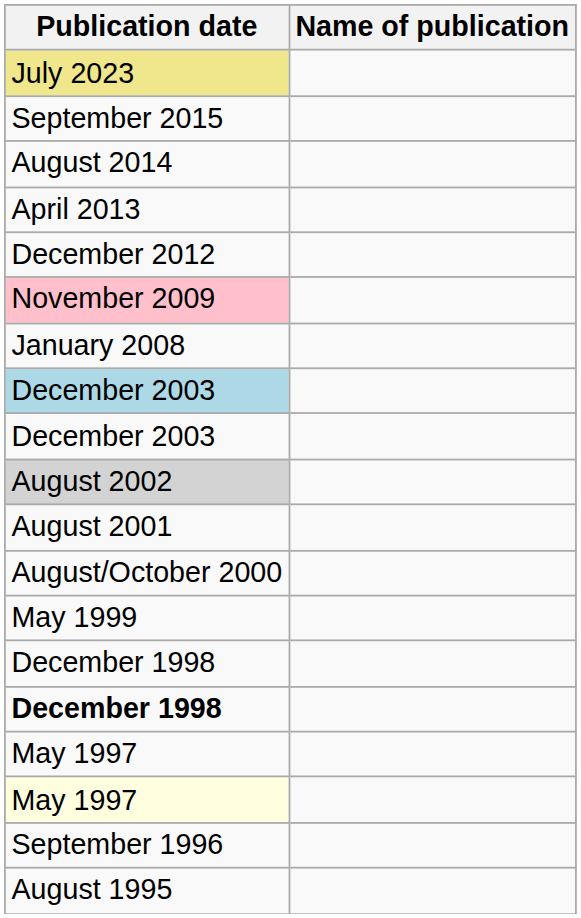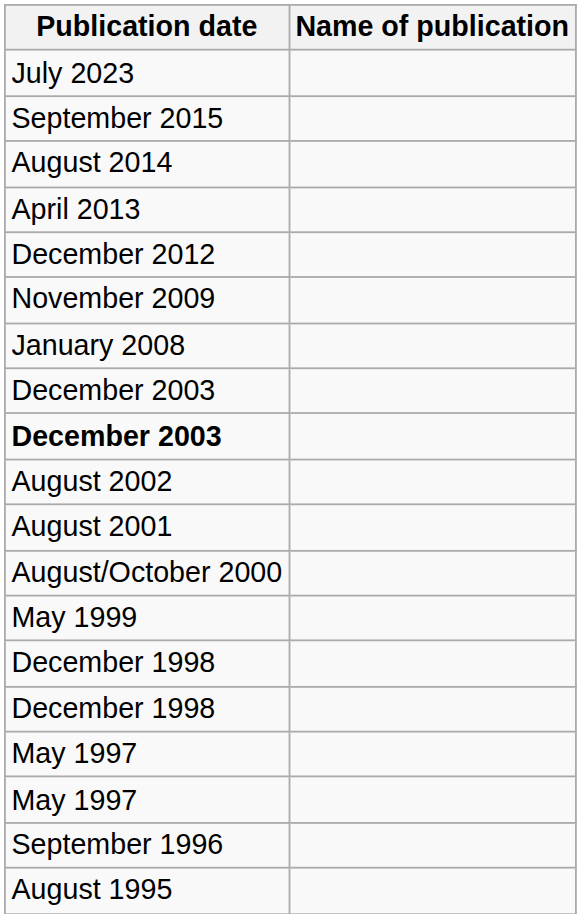(73, 72) khaki background -> (73, 72) no background
(113, 299) pink background -> (113, 299) no background
(113, 390) lightblue background -> (113, 390) no background
(113, 436) normal -> (117, 436) bold
(92, 481) lightgrey background -> (92, 481) no background
(117, 708) bold -> (113, 708) normal
(74, 799) lightyellow background -> (74, 799) no background
